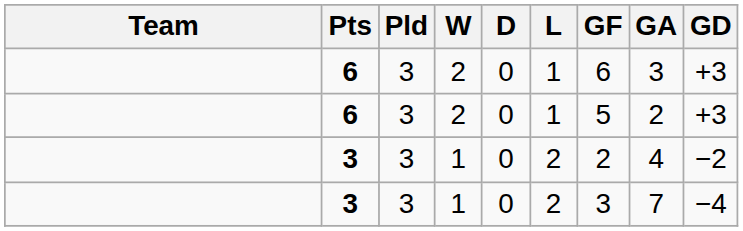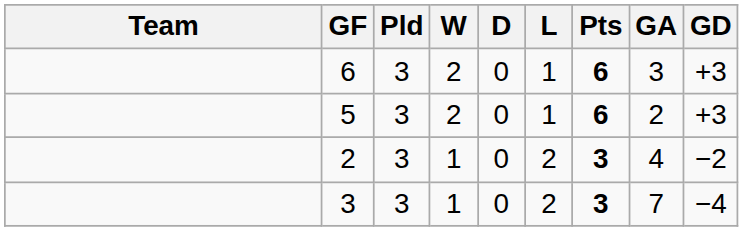columns swapped: (350, 26) <-> (603, 26)
